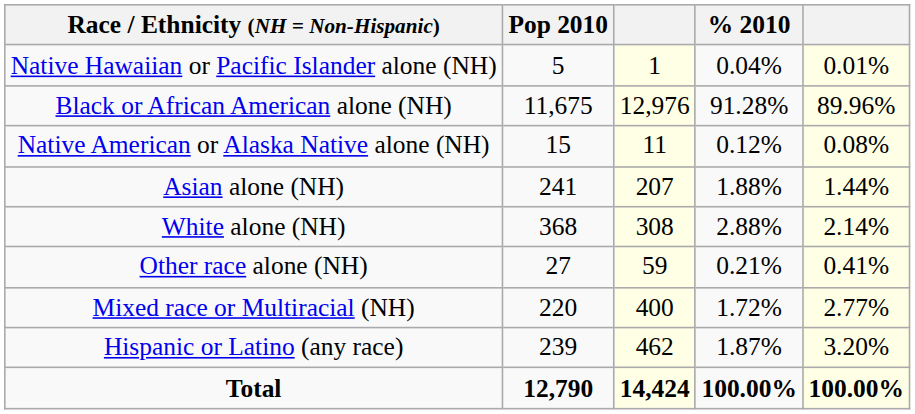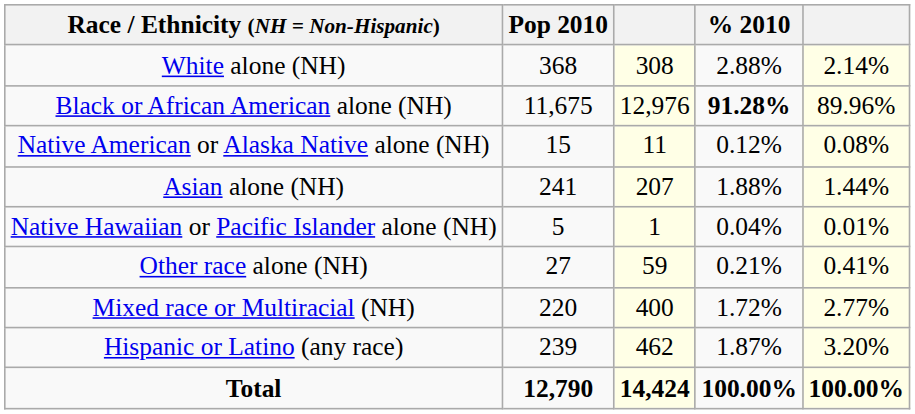rows swapped: (254, 226) <-> (254, 65)
(749, 105) normal -> (749, 105) bold
